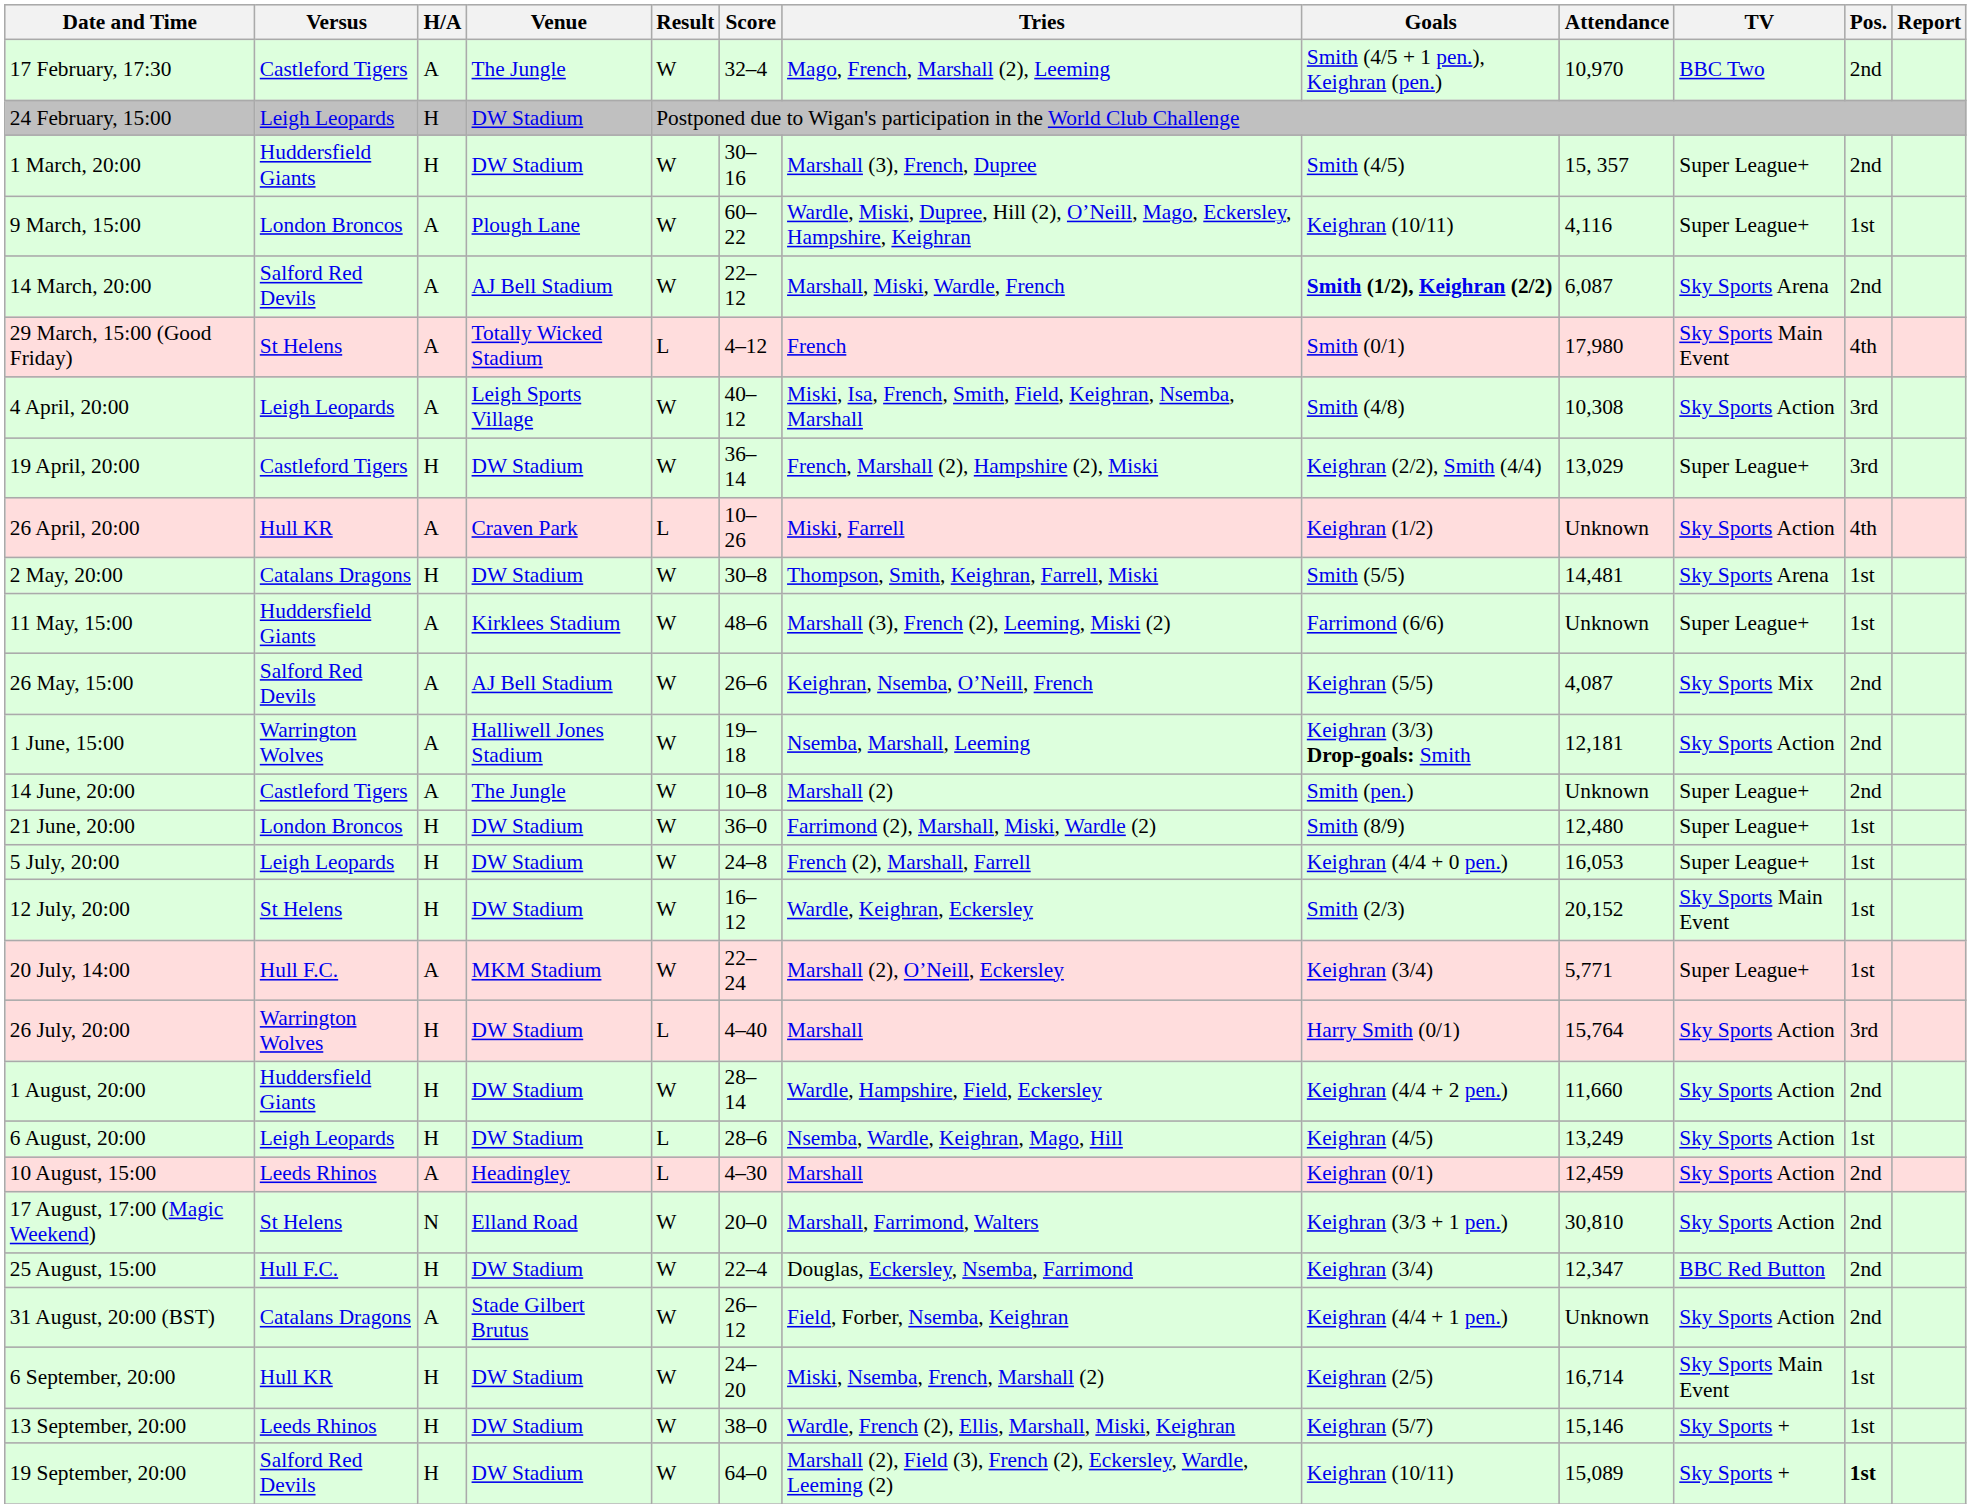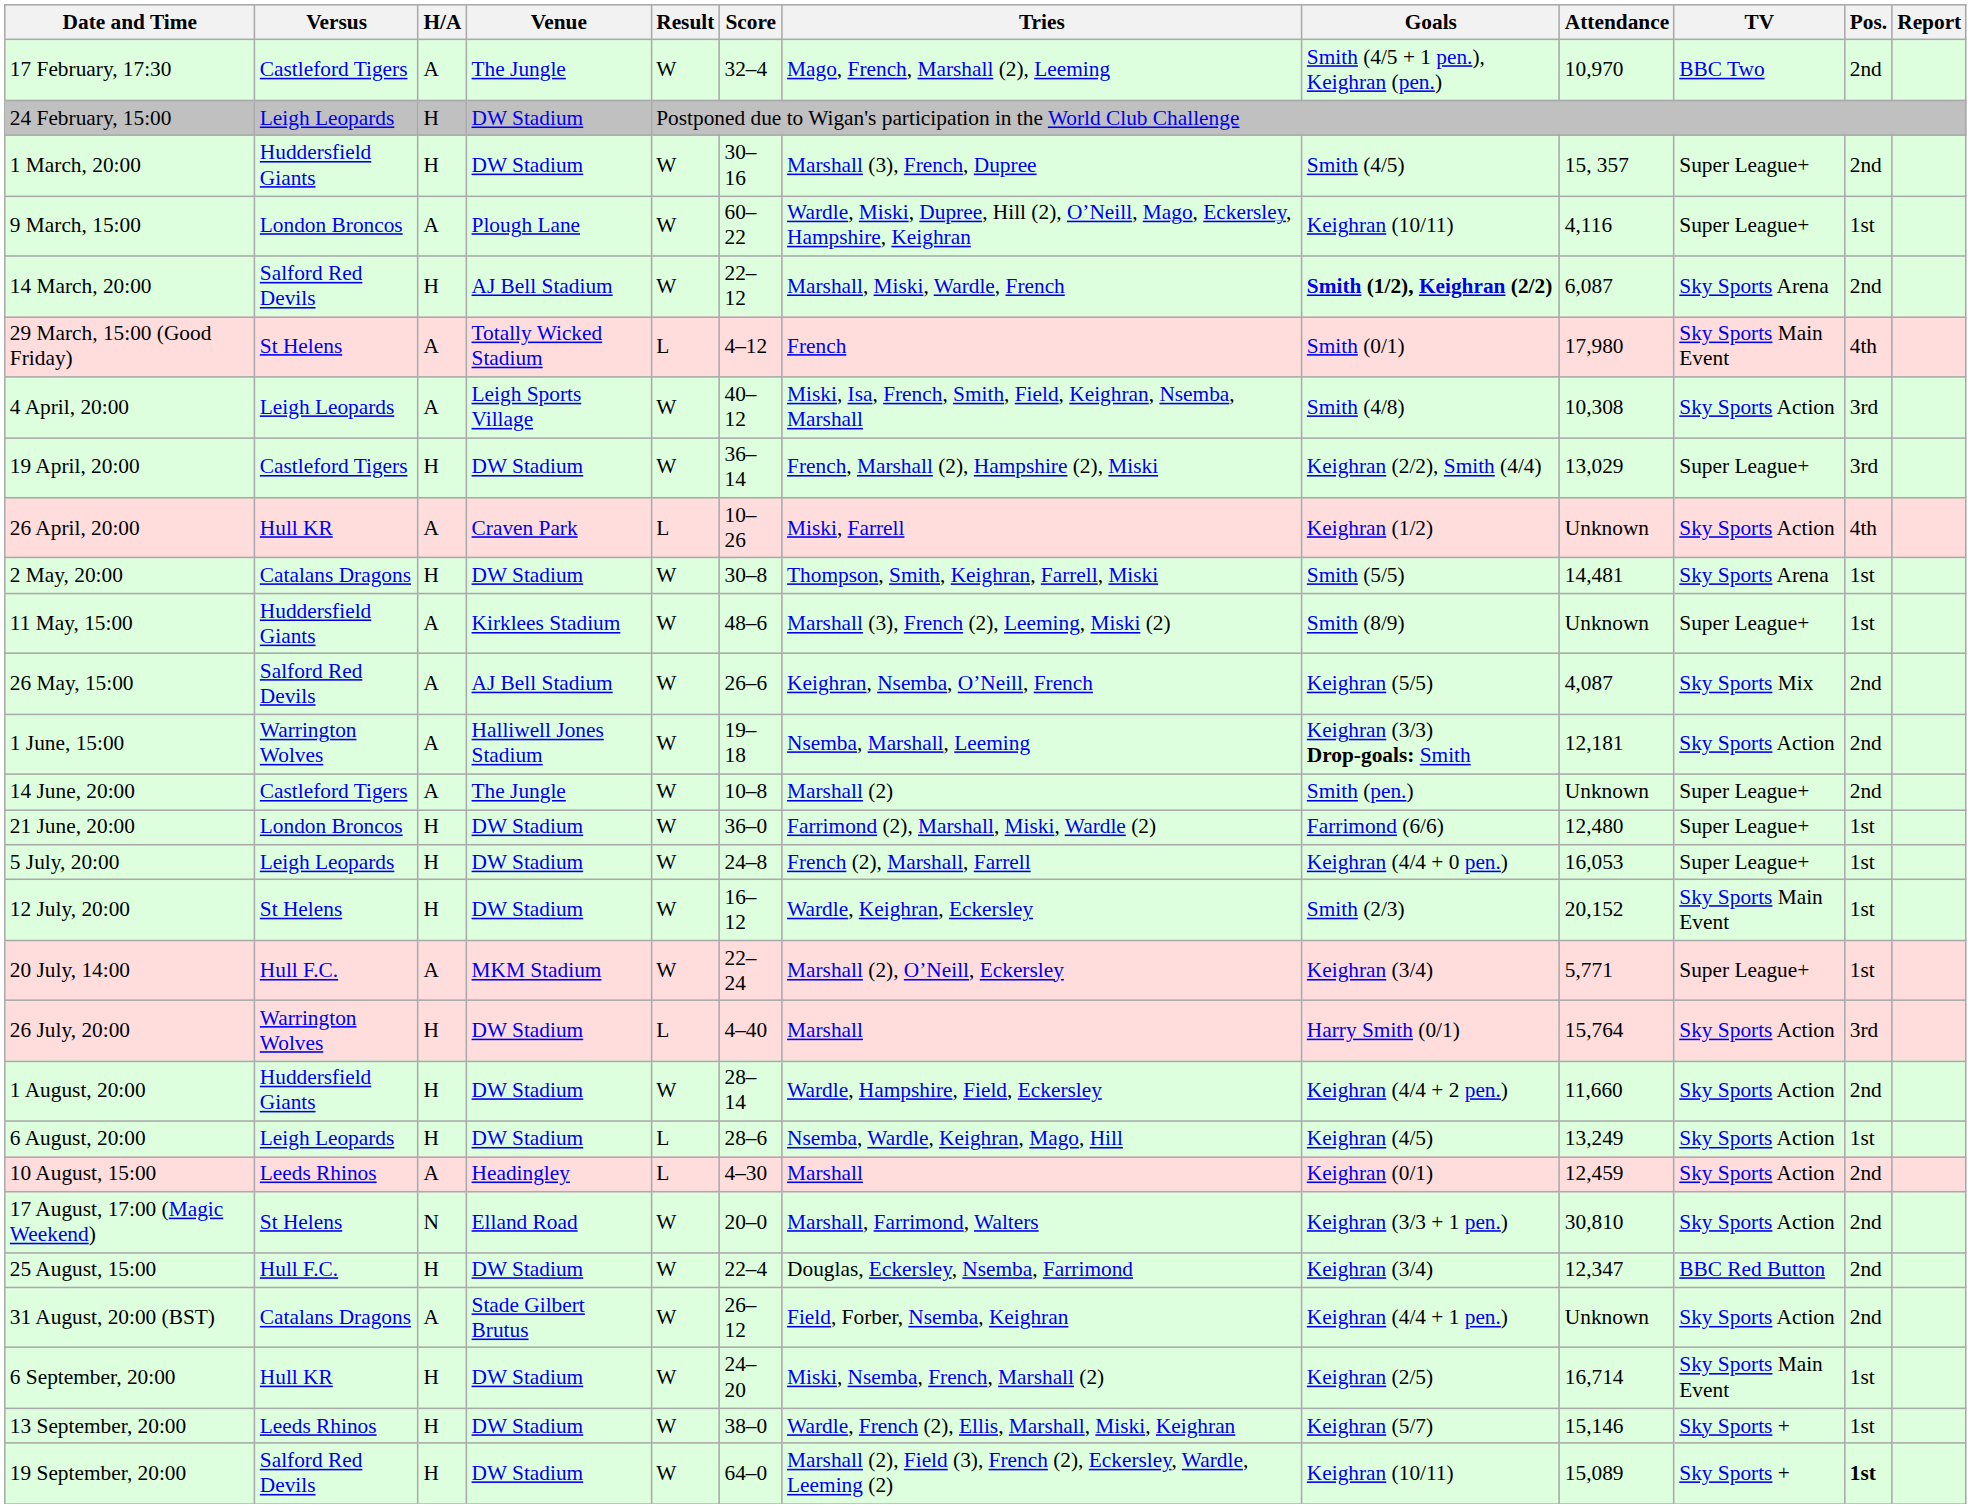(431, 285) A -> (431, 285) H
(1375, 622) Farrimond (6/6) -> (1356, 622) Smith (8/9)
(1356, 826) Smith (8/9) -> (1375, 826) Farrimond (6/6)
